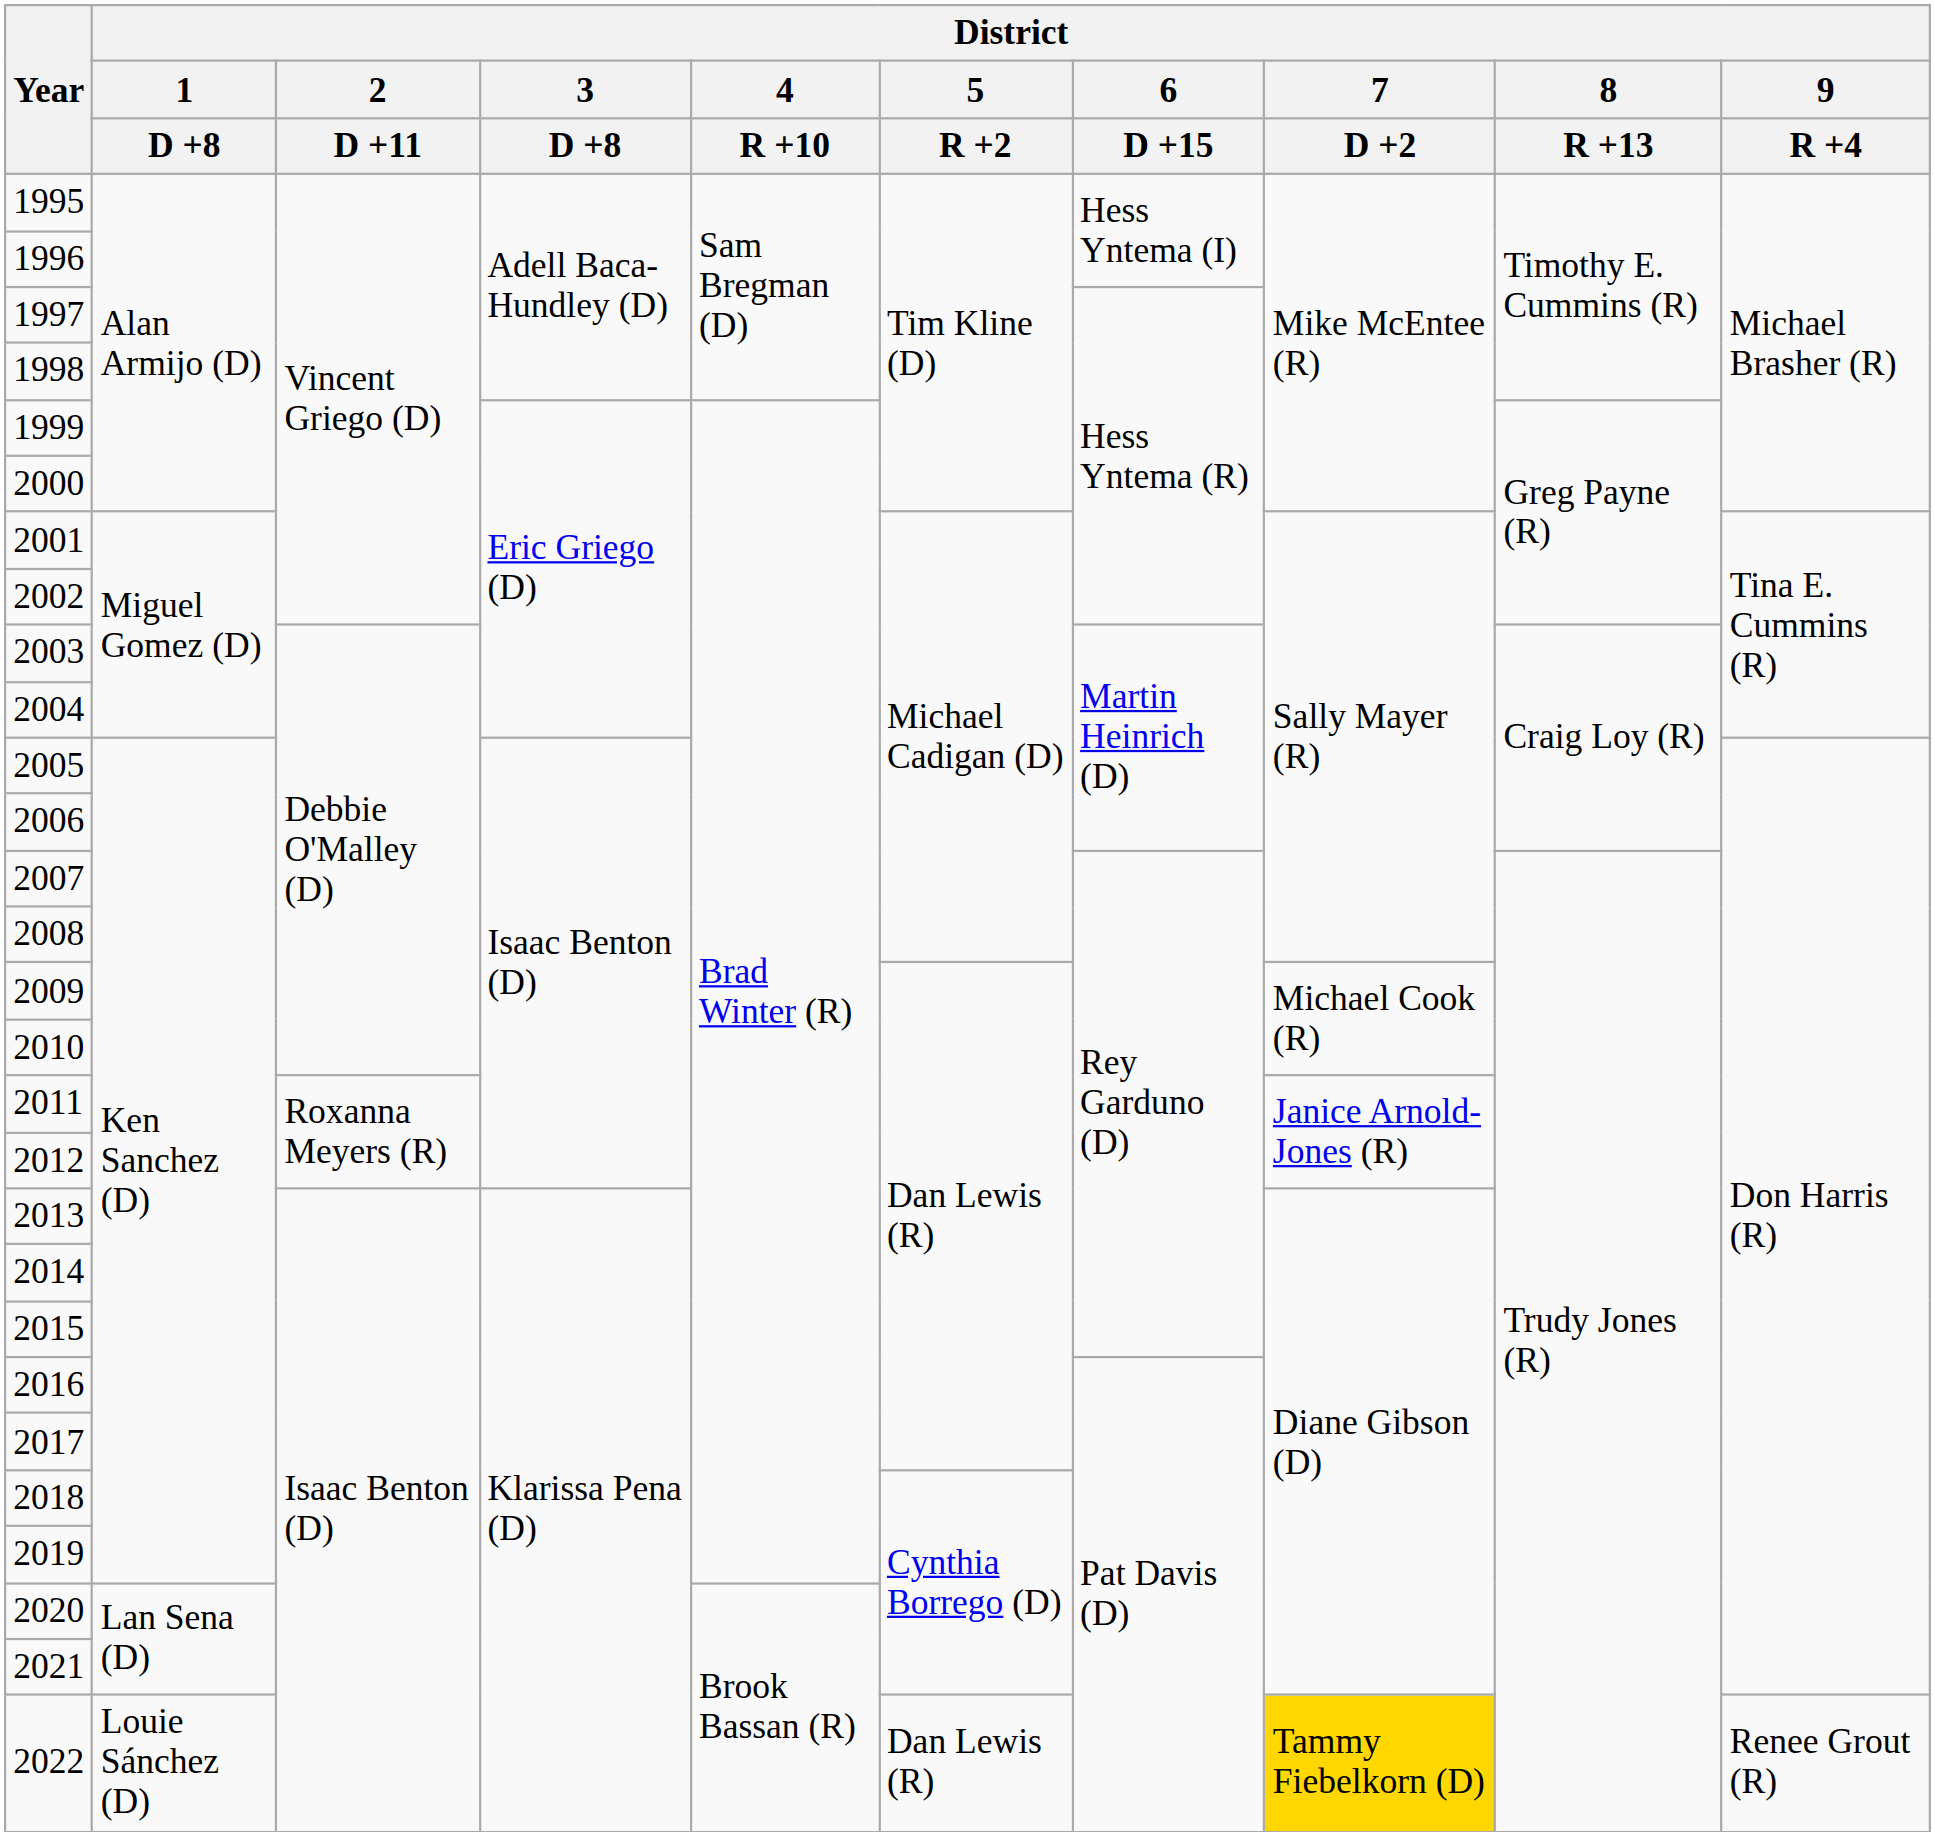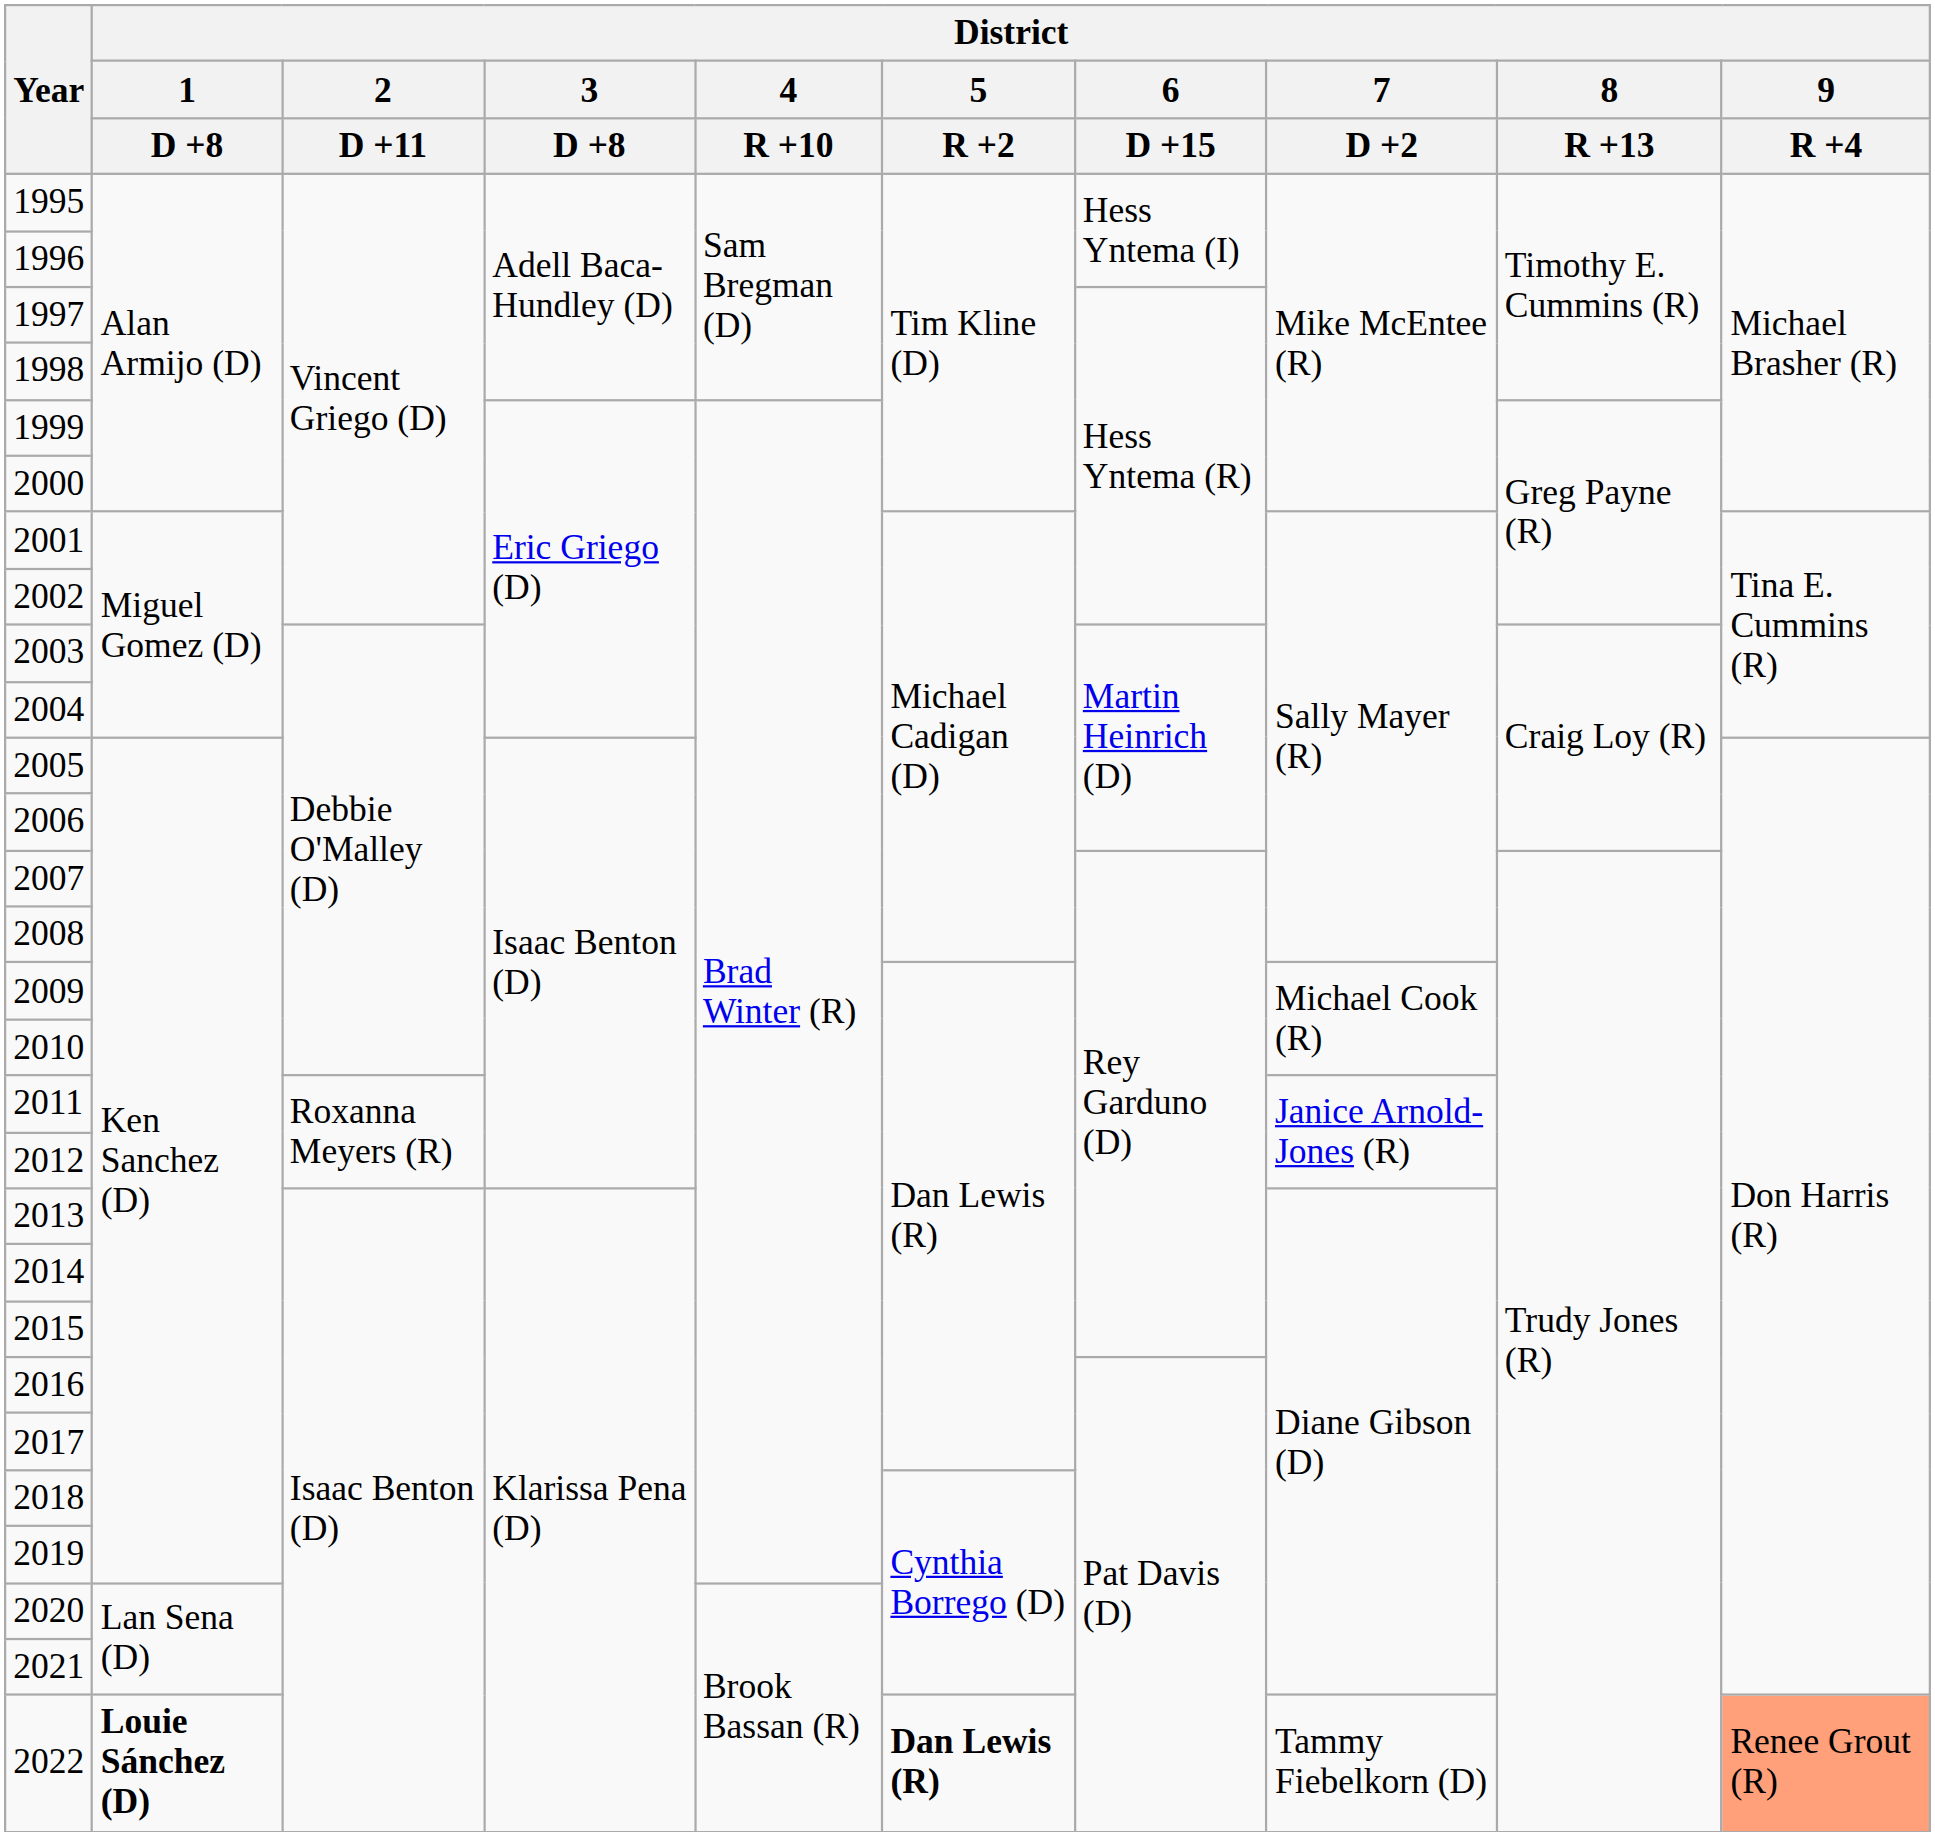(160, 1762) normal -> (163, 1762) bold
(964, 1762) normal -> (971, 1762) bold
(1379, 1762) gold background -> (1381, 1762) no background
(1820, 1762) no background -> (1821, 1762) lightsalmon background
